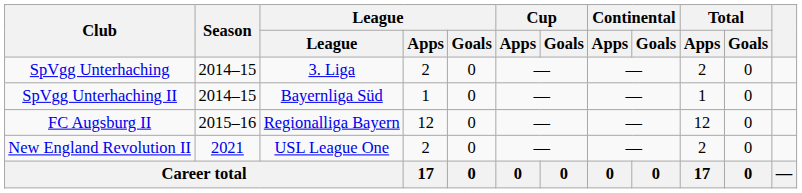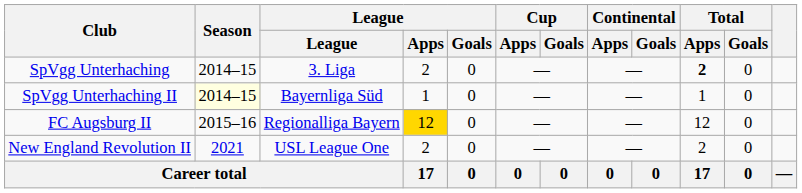(702, 69) normal -> (702, 69) bold
(227, 95) no background -> (227, 95) lightyellow background
(426, 122) no background -> (426, 122) gold background
